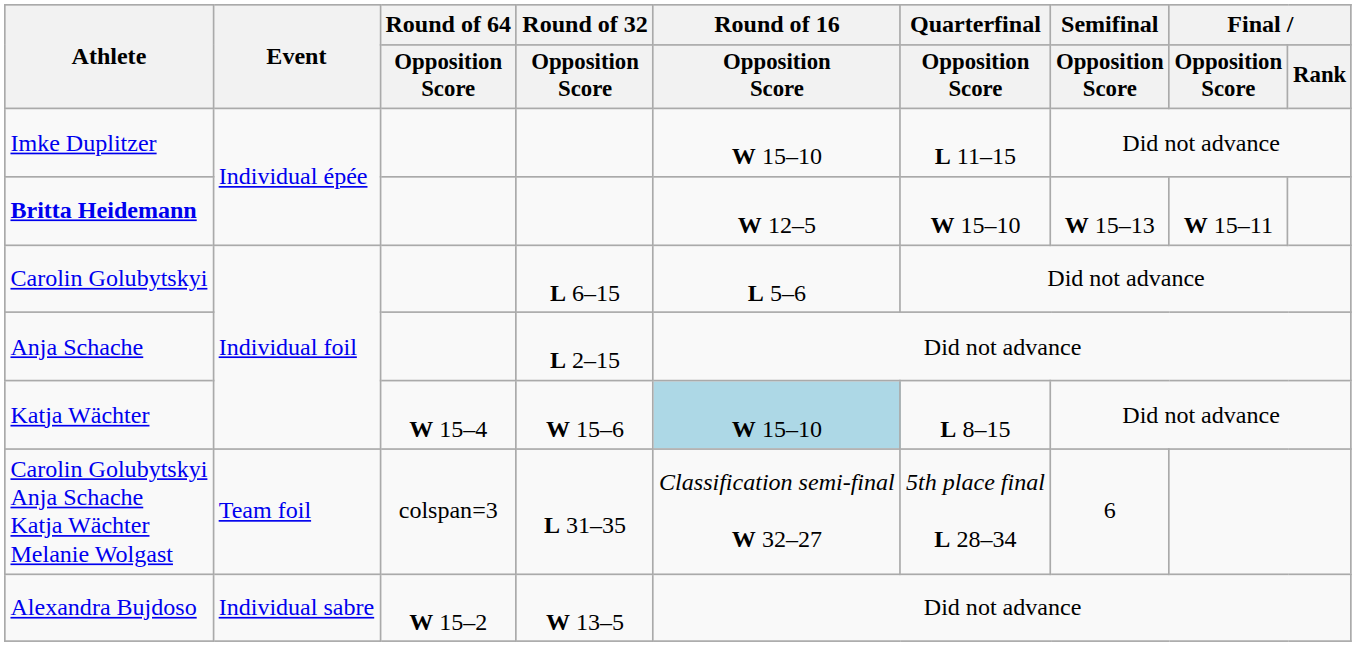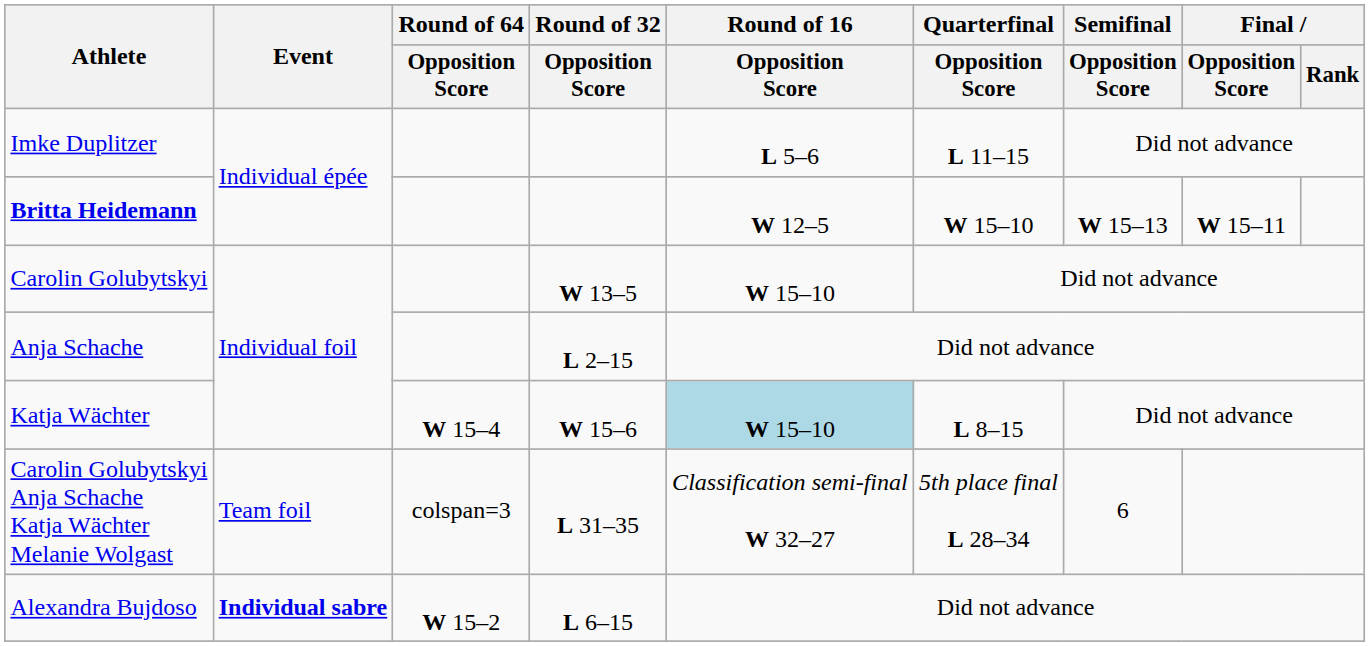(777, 157) W 15–10 -> (790, 157) L 5–6
(585, 293) L 6–15 -> (598, 293) W 13–5
(777, 293) L 5–6 -> (790, 293) W 15–10
(296, 607) normal -> (303, 607) bold
(585, 622) W 13–5 -> (598, 622) L 6–15
